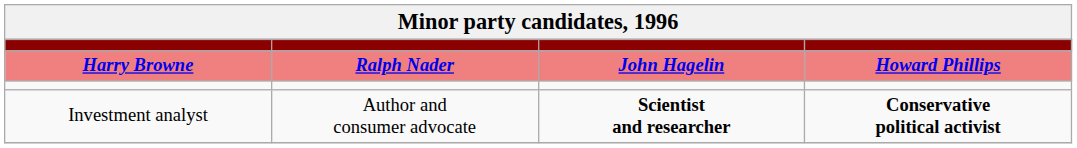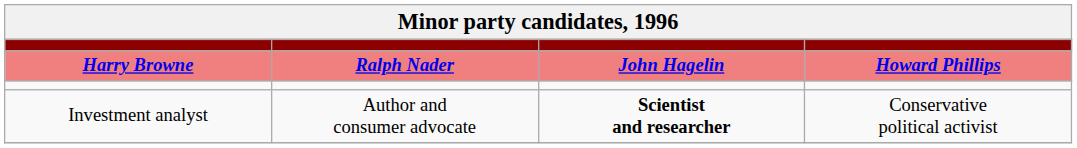(938, 116) bold -> (938, 116) normal
